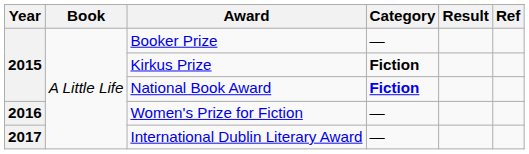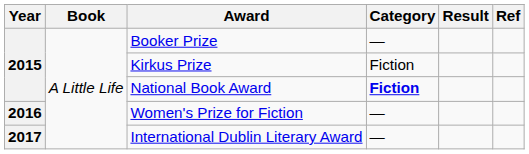(394, 64) bold -> (392, 64) normal
